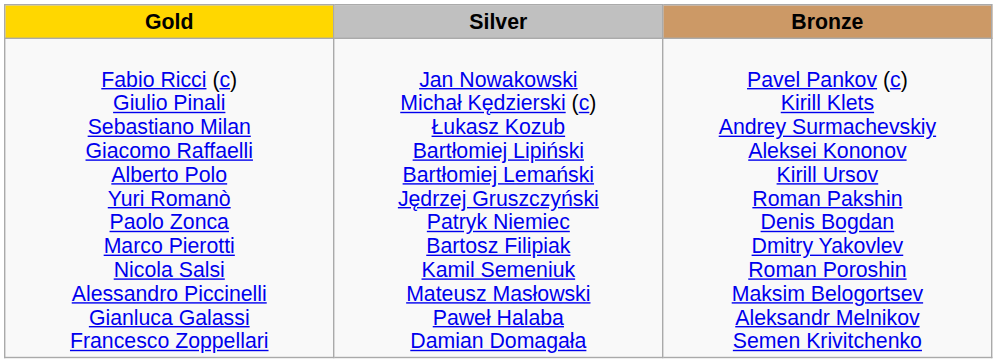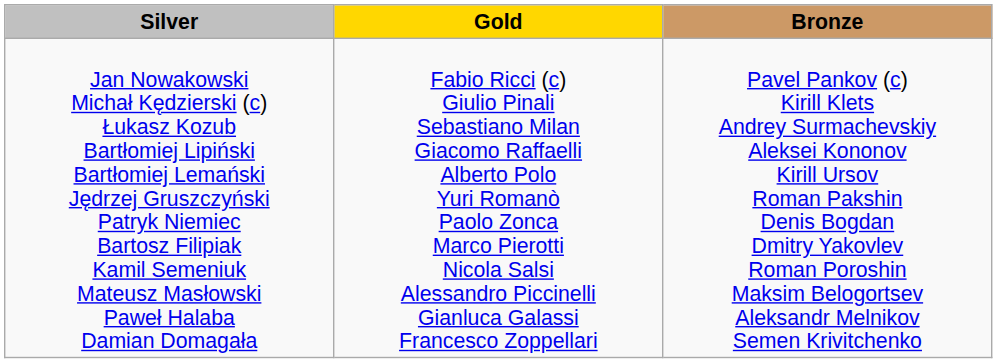columns swapped: (169, 22) <-> (498, 22)
